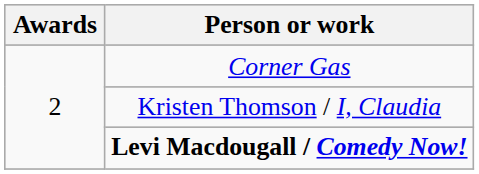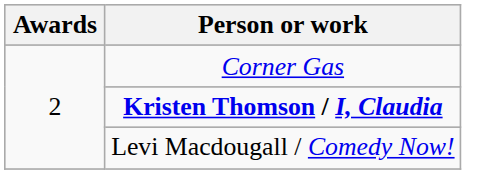(289, 106) normal -> (283, 106) bold
(289, 147) bold -> (283, 147) normal
